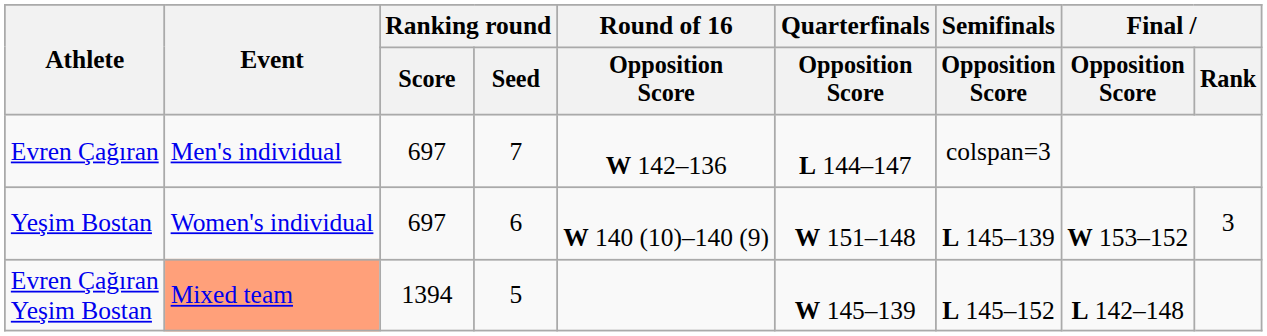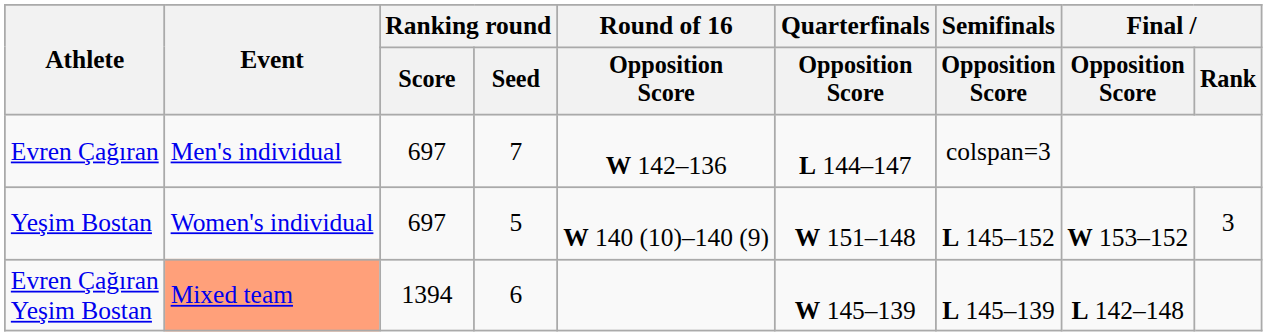(516, 223) 6 -> (516, 223) 5
(998, 238) L 145–139 -> (998, 238) L 145–152
(516, 295) 5 -> (516, 295) 6
(998, 310) L 145–152 -> (998, 310) L 145–139
